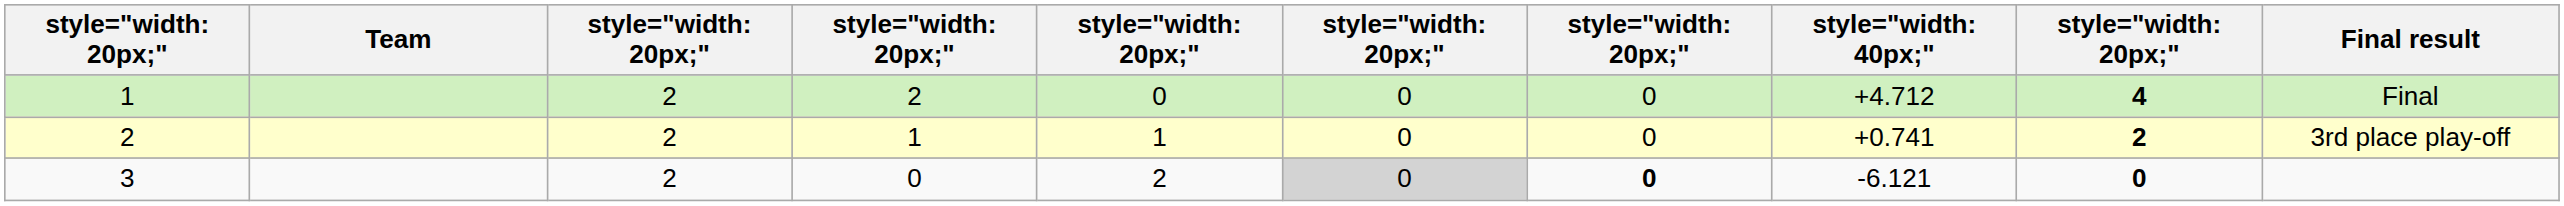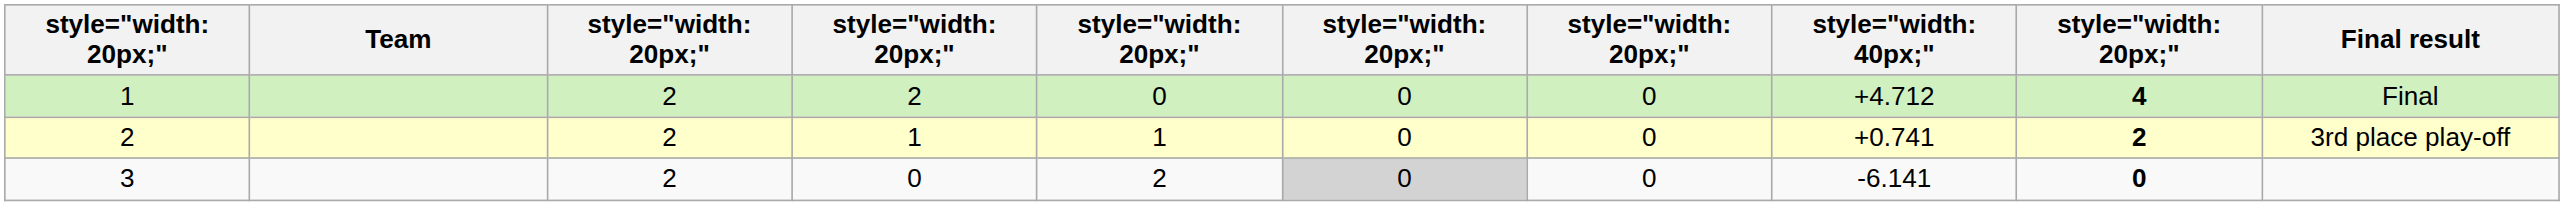(1649, 178) bold -> (1649, 178) normal
(1894, 178) -6.121 -> (1894, 178) -6.141
